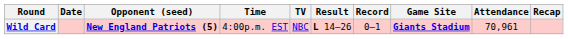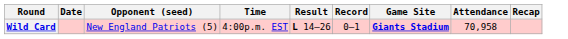- column: (301, 12)
(152, 27) bold -> (152, 27) normal
(501, 27) 70,961 -> (481, 27) 70,958
